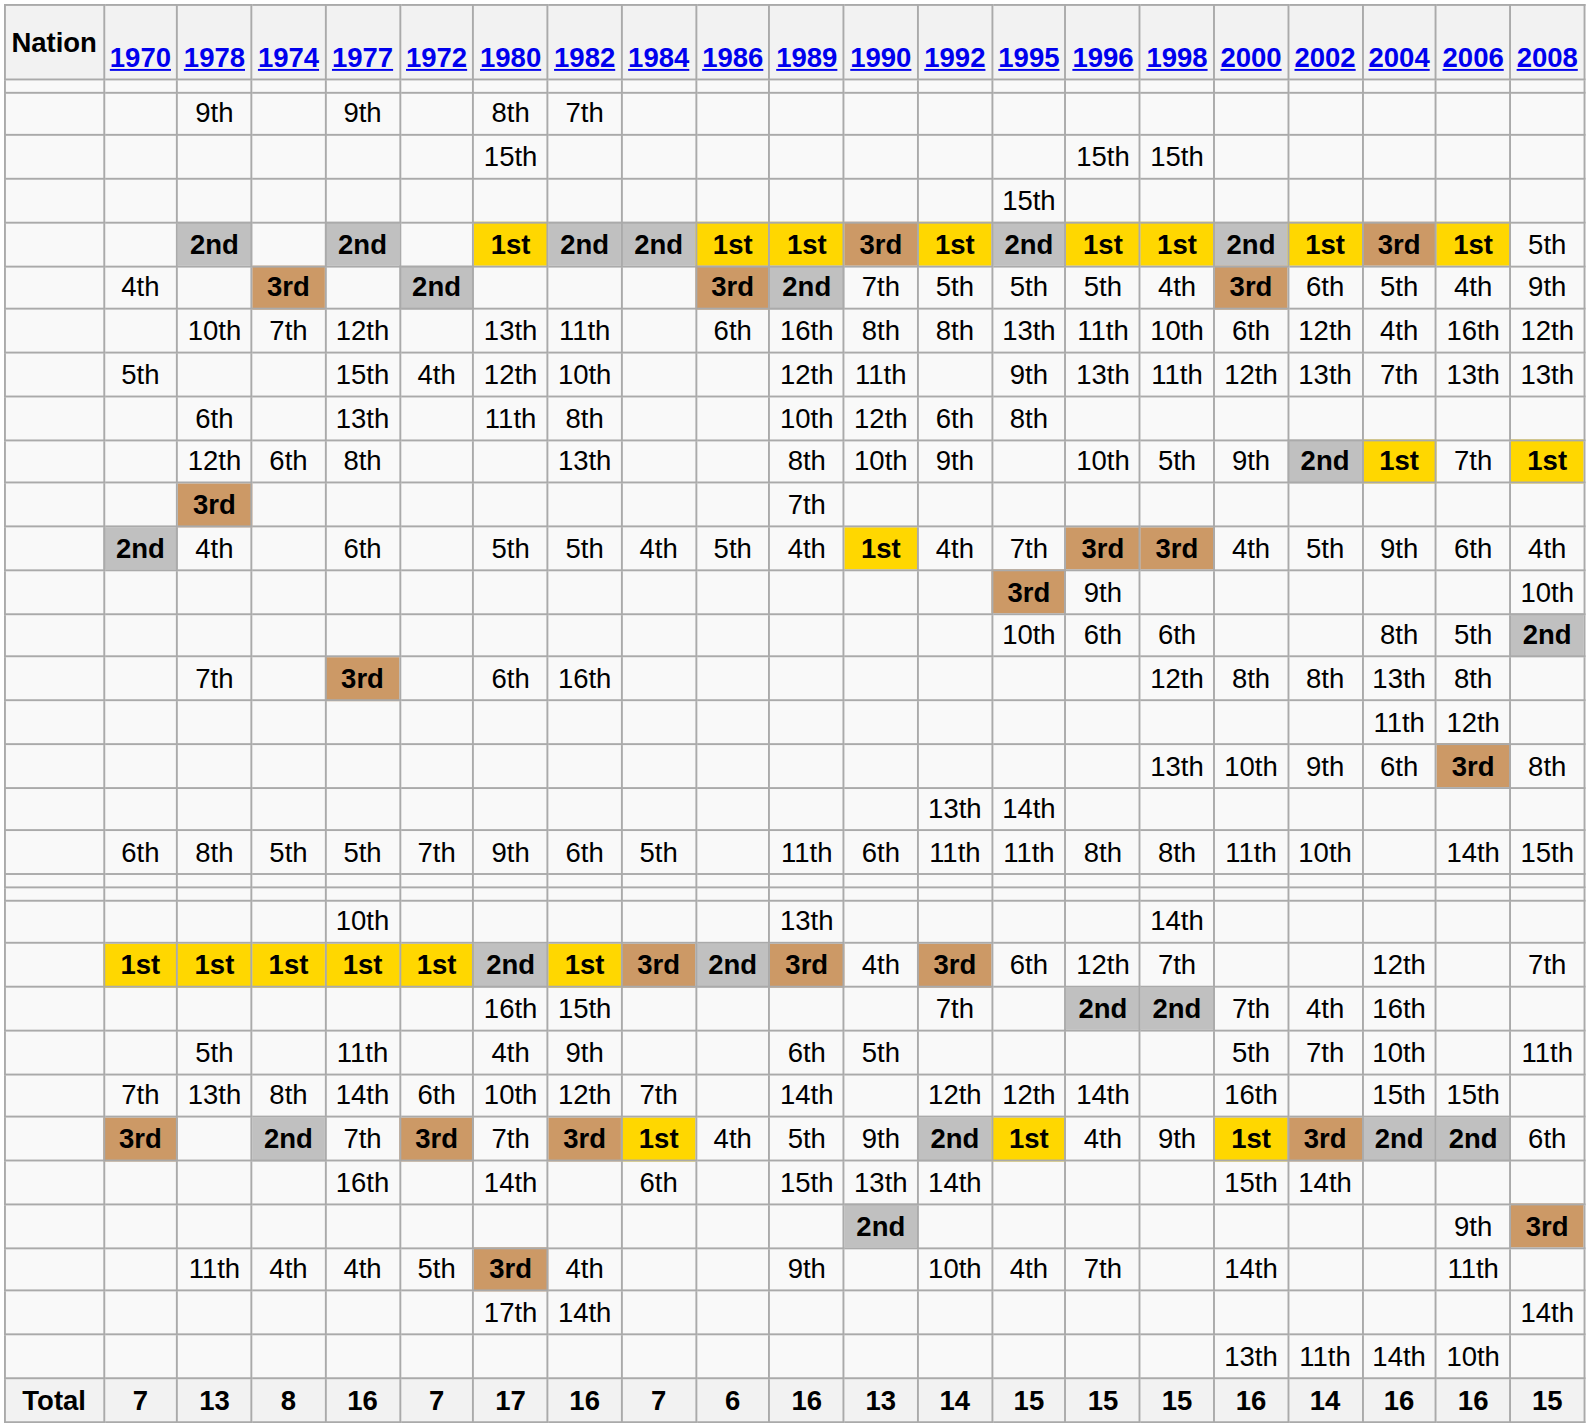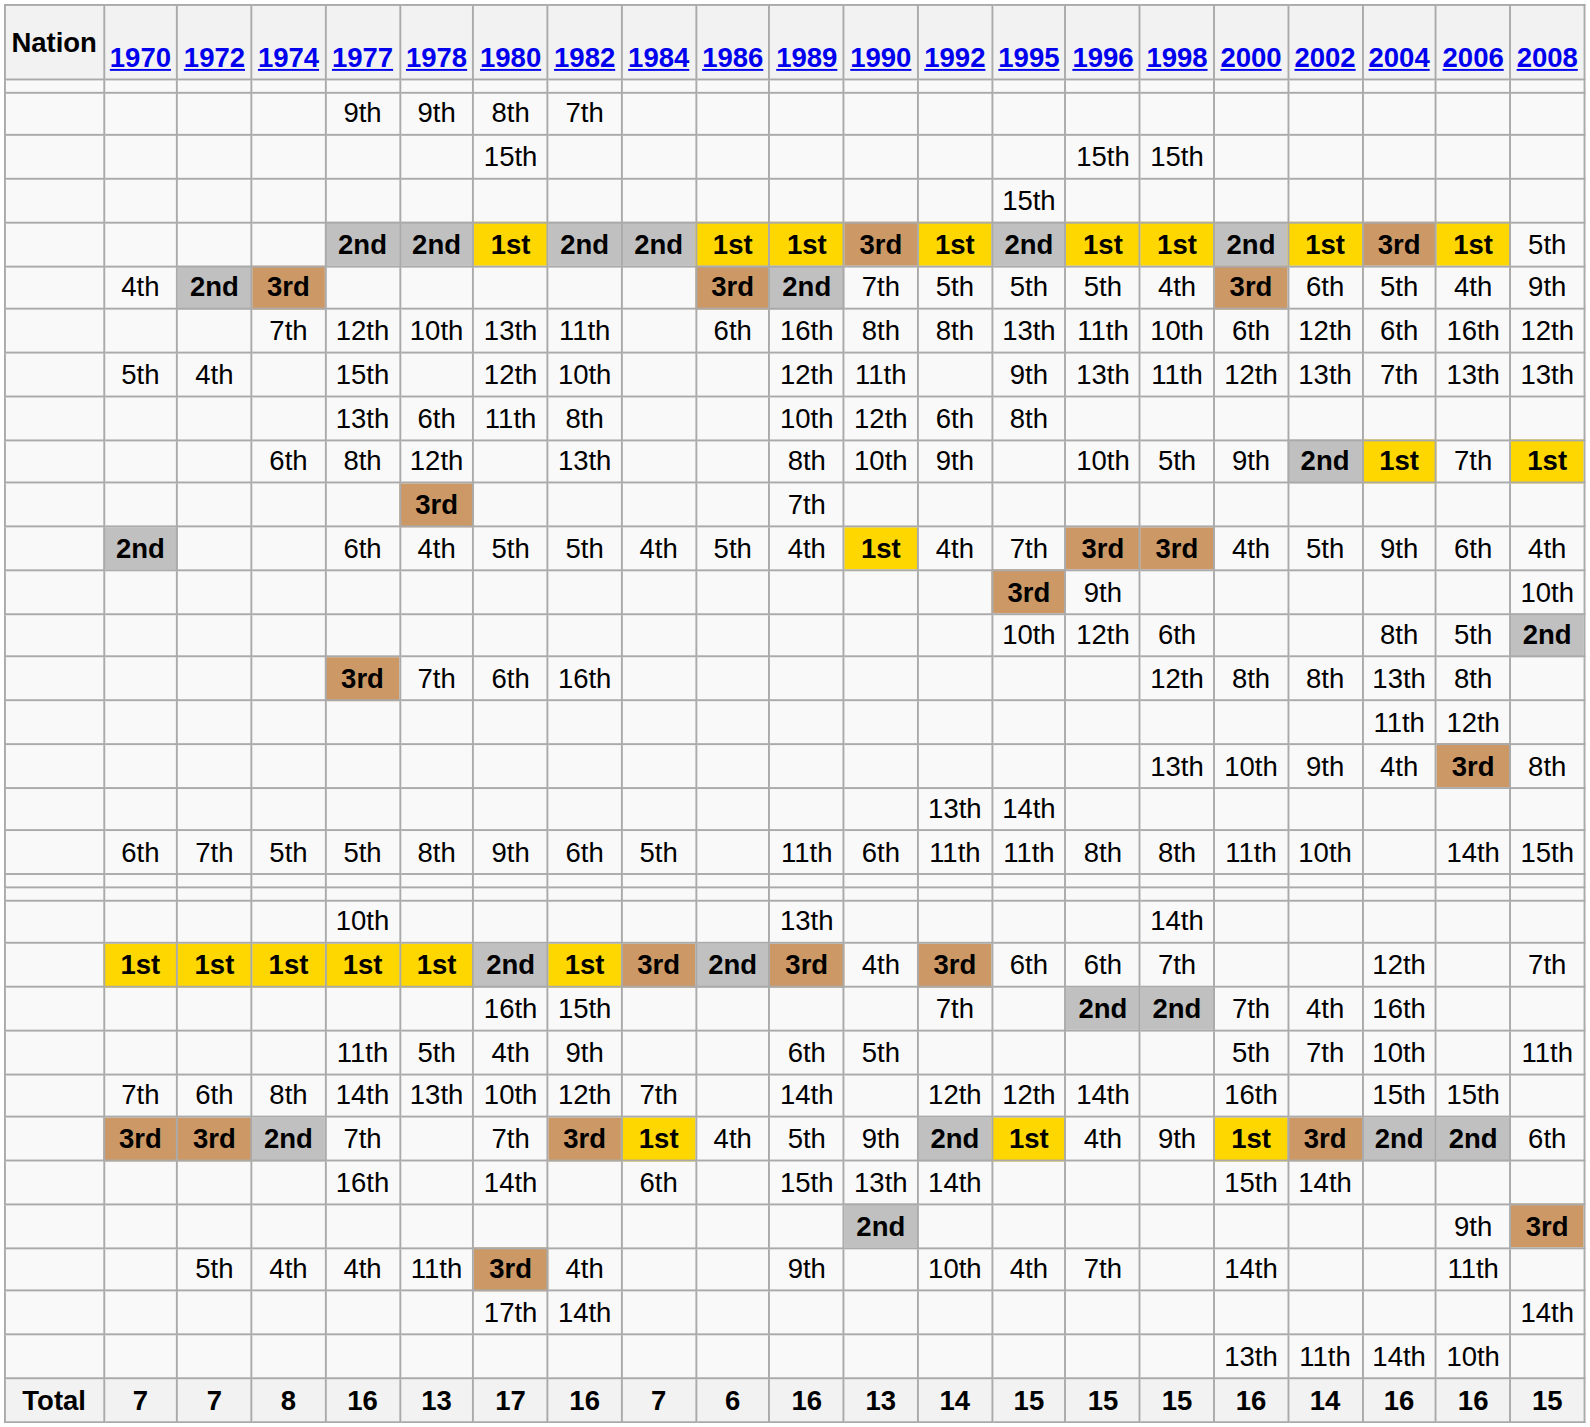columns swapped: (437, 58) <-> (214, 58)
(1399, 331) 4th -> (1399, 331) 6th
(1103, 635) 6th -> (1103, 635) 12th
(1399, 766) 6th -> (1399, 766) 4th
(1103, 965) 12th -> (1103, 965) 6th
